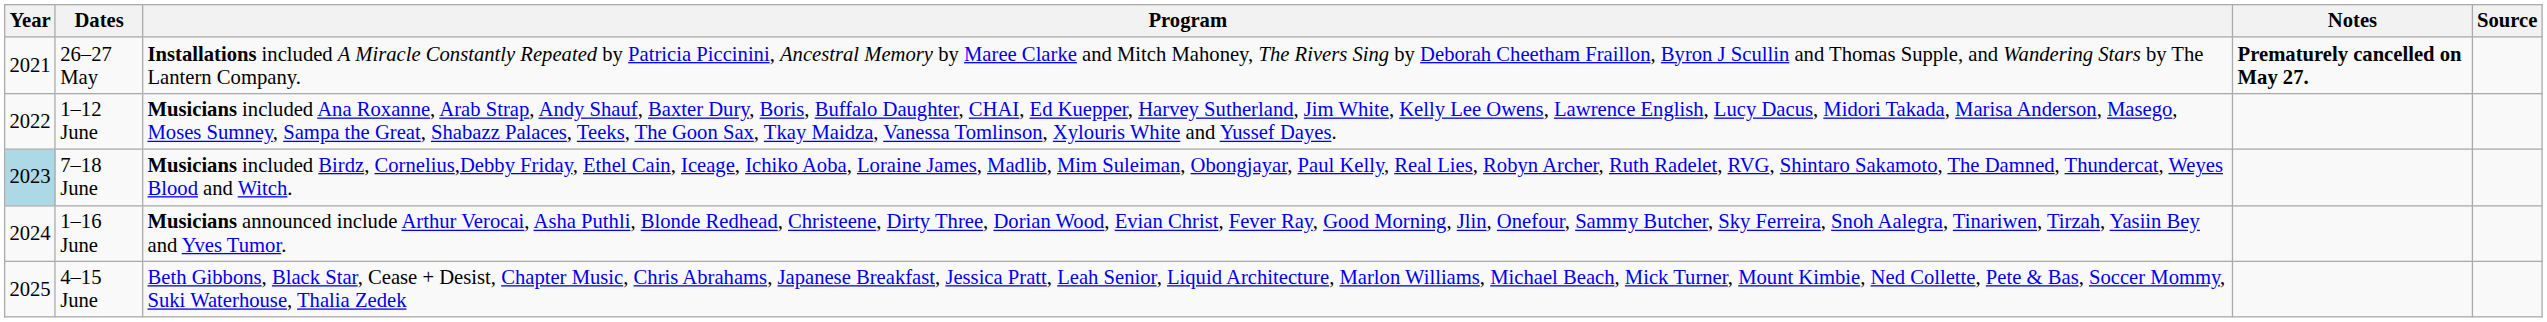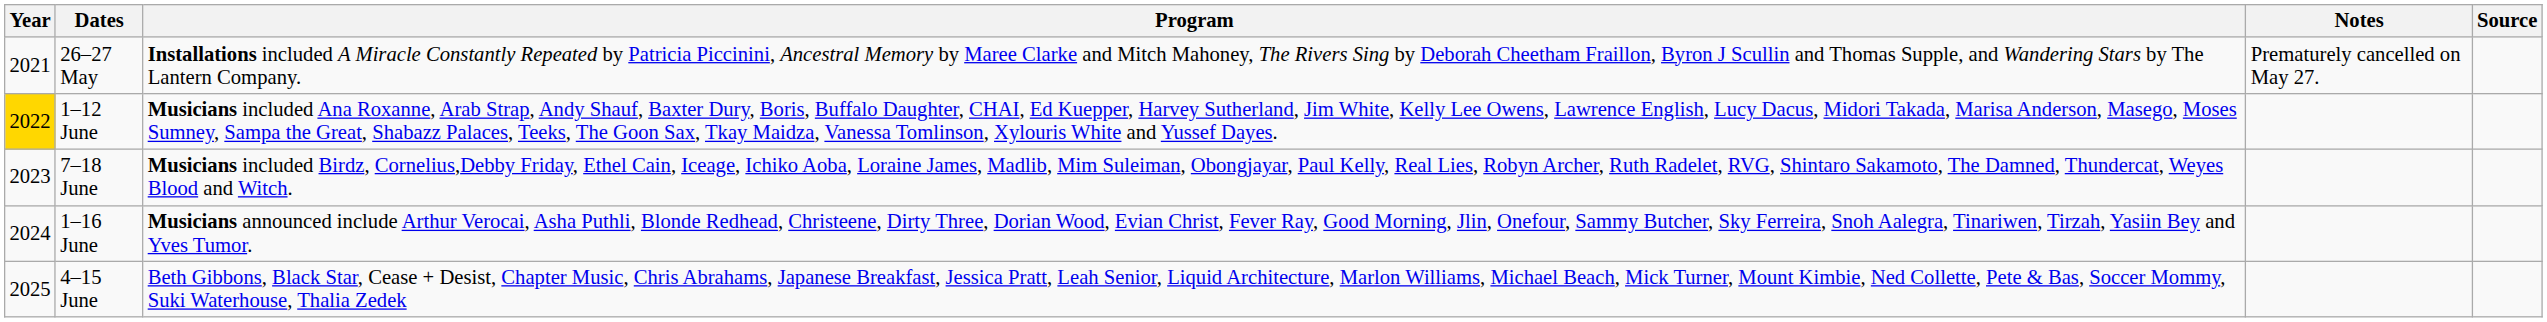(2350, 65) bold -> (2356, 65) normal
(30, 121) no background -> (30, 121) gold background
(30, 177) lightblue background -> (30, 177) no background
